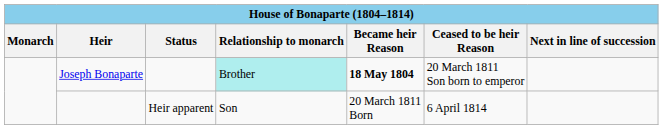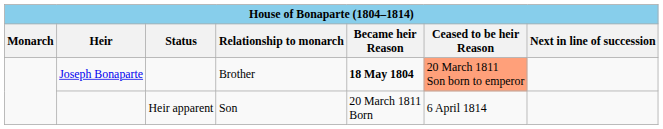(237, 74) paleturquoise background -> (237, 74) no background
(476, 74) no background -> (476, 74) lightsalmon background
